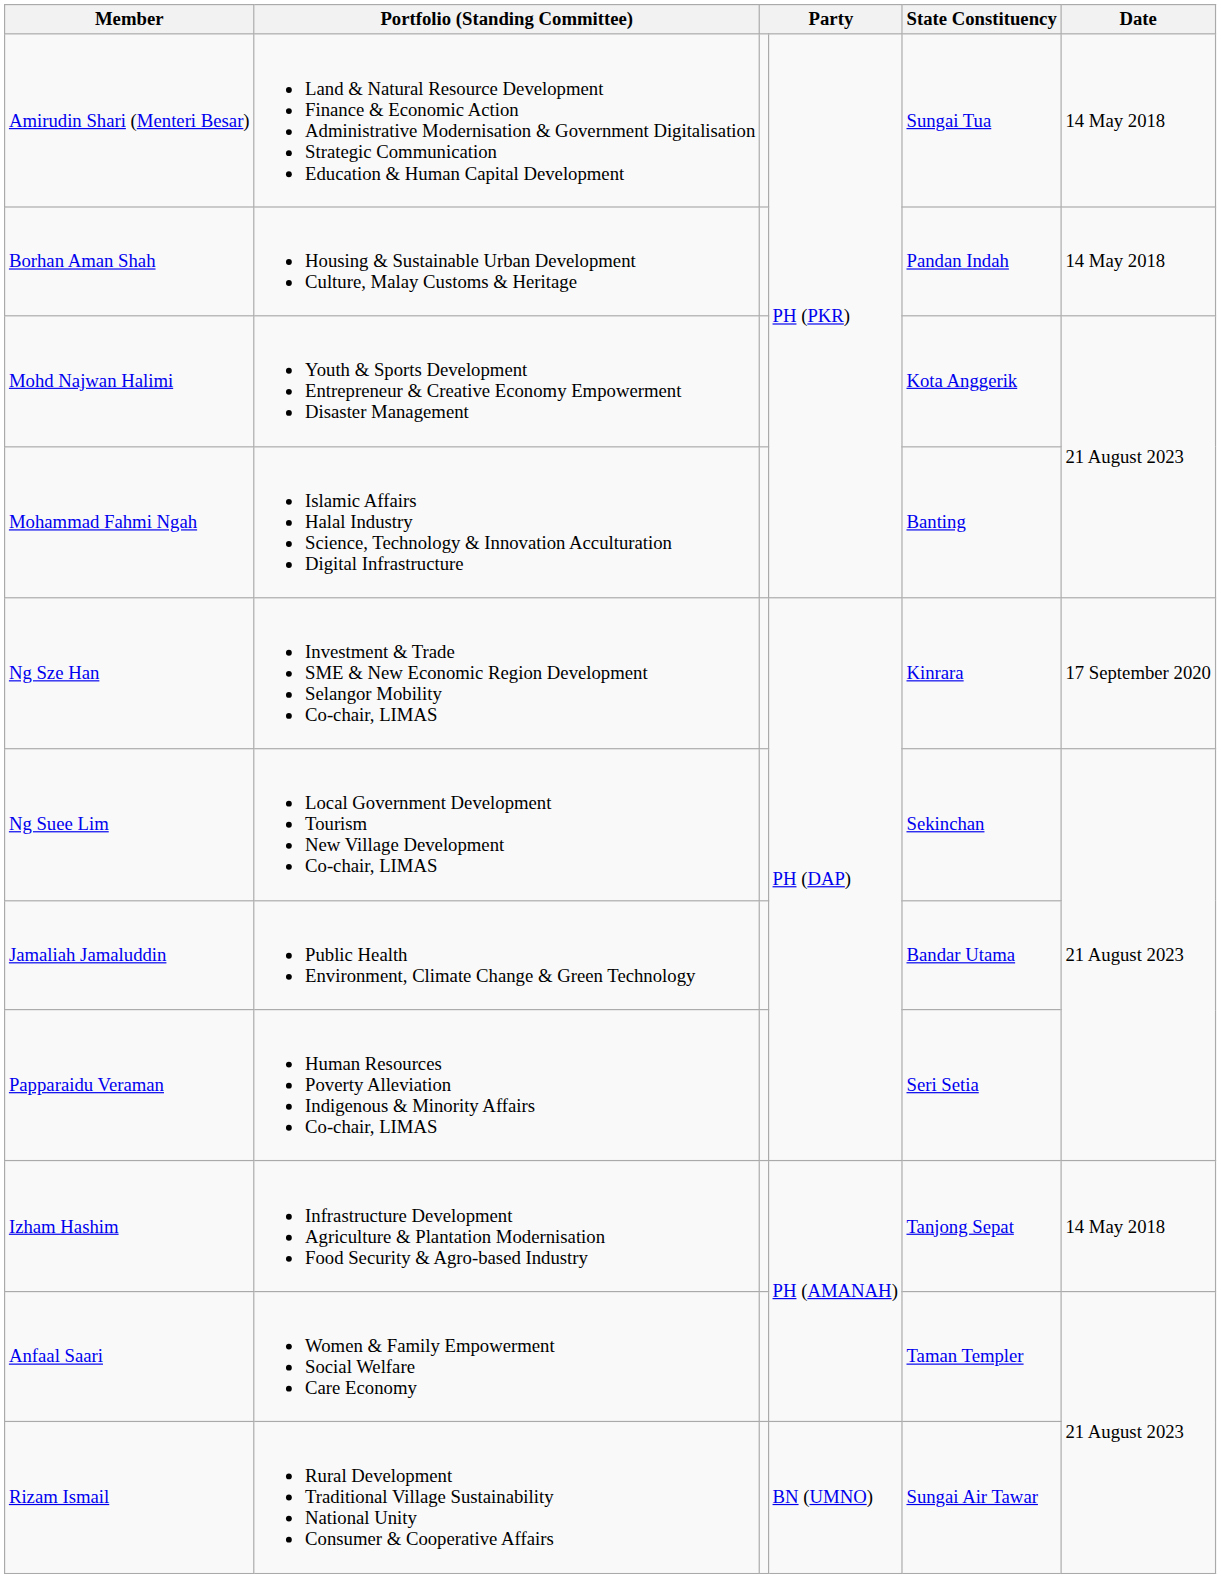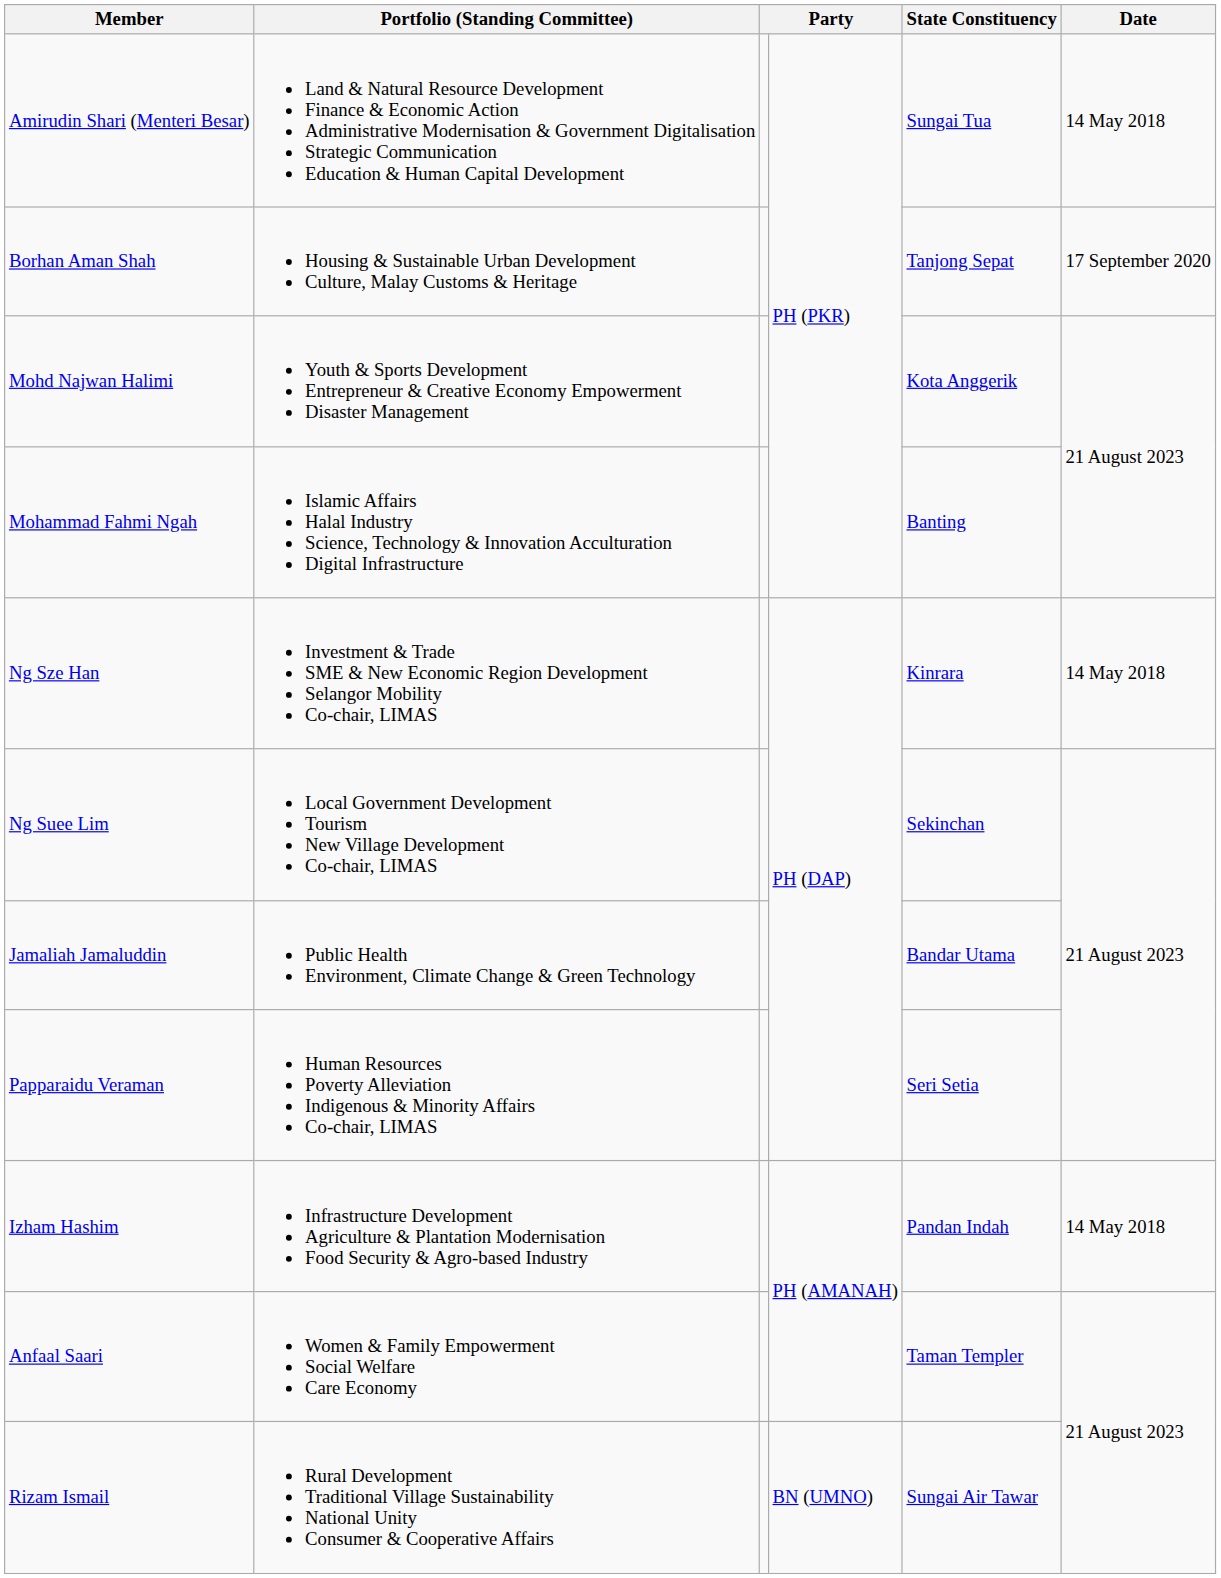(958, 261) Pandan Indah -> (960, 261) Tanjong Sepat
(1115, 261) 14 May 2018 -> (1138, 261) 17 September 2020
(1138, 673) 17 September 2020 -> (1115, 673) 14 May 2018
(960, 1226) Tanjong Sepat -> (958, 1226) Pandan Indah
